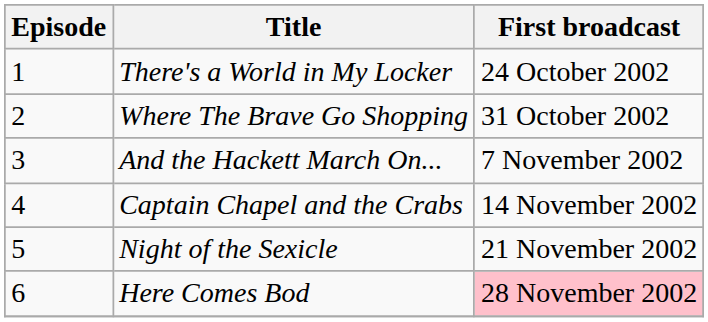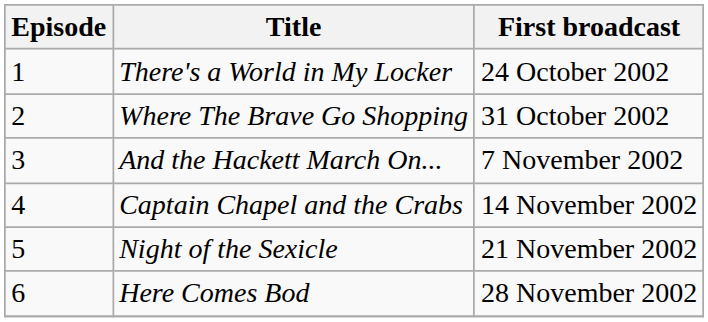(589, 293) pink background -> (589, 293) no background
